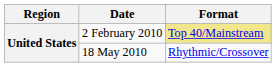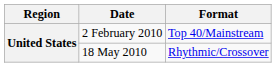(216, 33) khaki background -> (216, 33) no background
